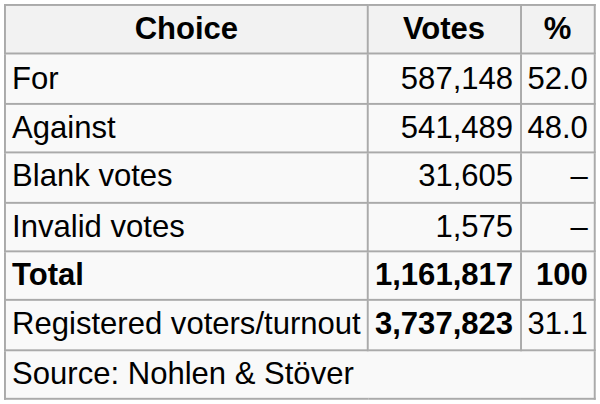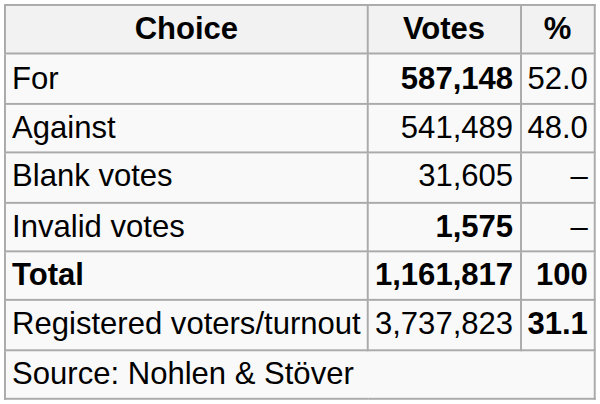(457, 78) normal -> (457, 78) bold
(474, 226) normal -> (474, 226) bold
(444, 324) bold -> (444, 324) normal
(558, 324) normal -> (558, 324) bold
